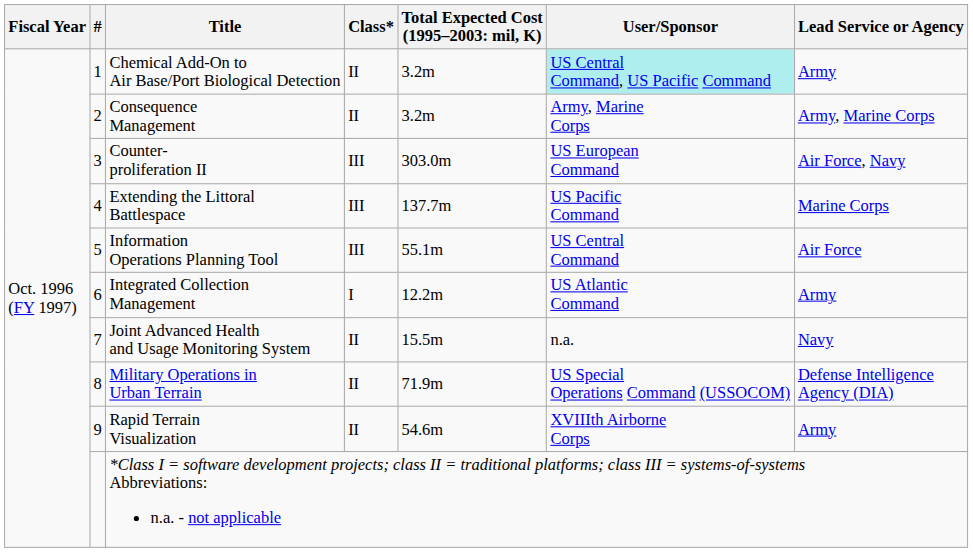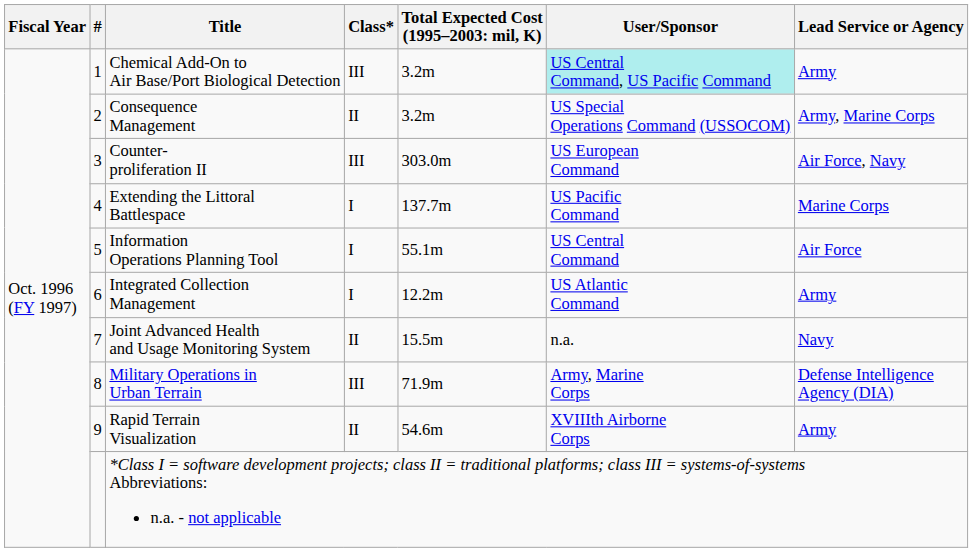(354, 71) II -> (356, 71) III
(597, 116) Army, Marine Corps -> (670, 116) US Special Operations Command (USSOCOM)
(356, 205) III -> (351, 205) I
(356, 250) III -> (351, 250) I
(354, 384) II -> (356, 384) III
(670, 384) US Special Operations Command (USSOCOM) -> (597, 384) Army, Marine Corps
